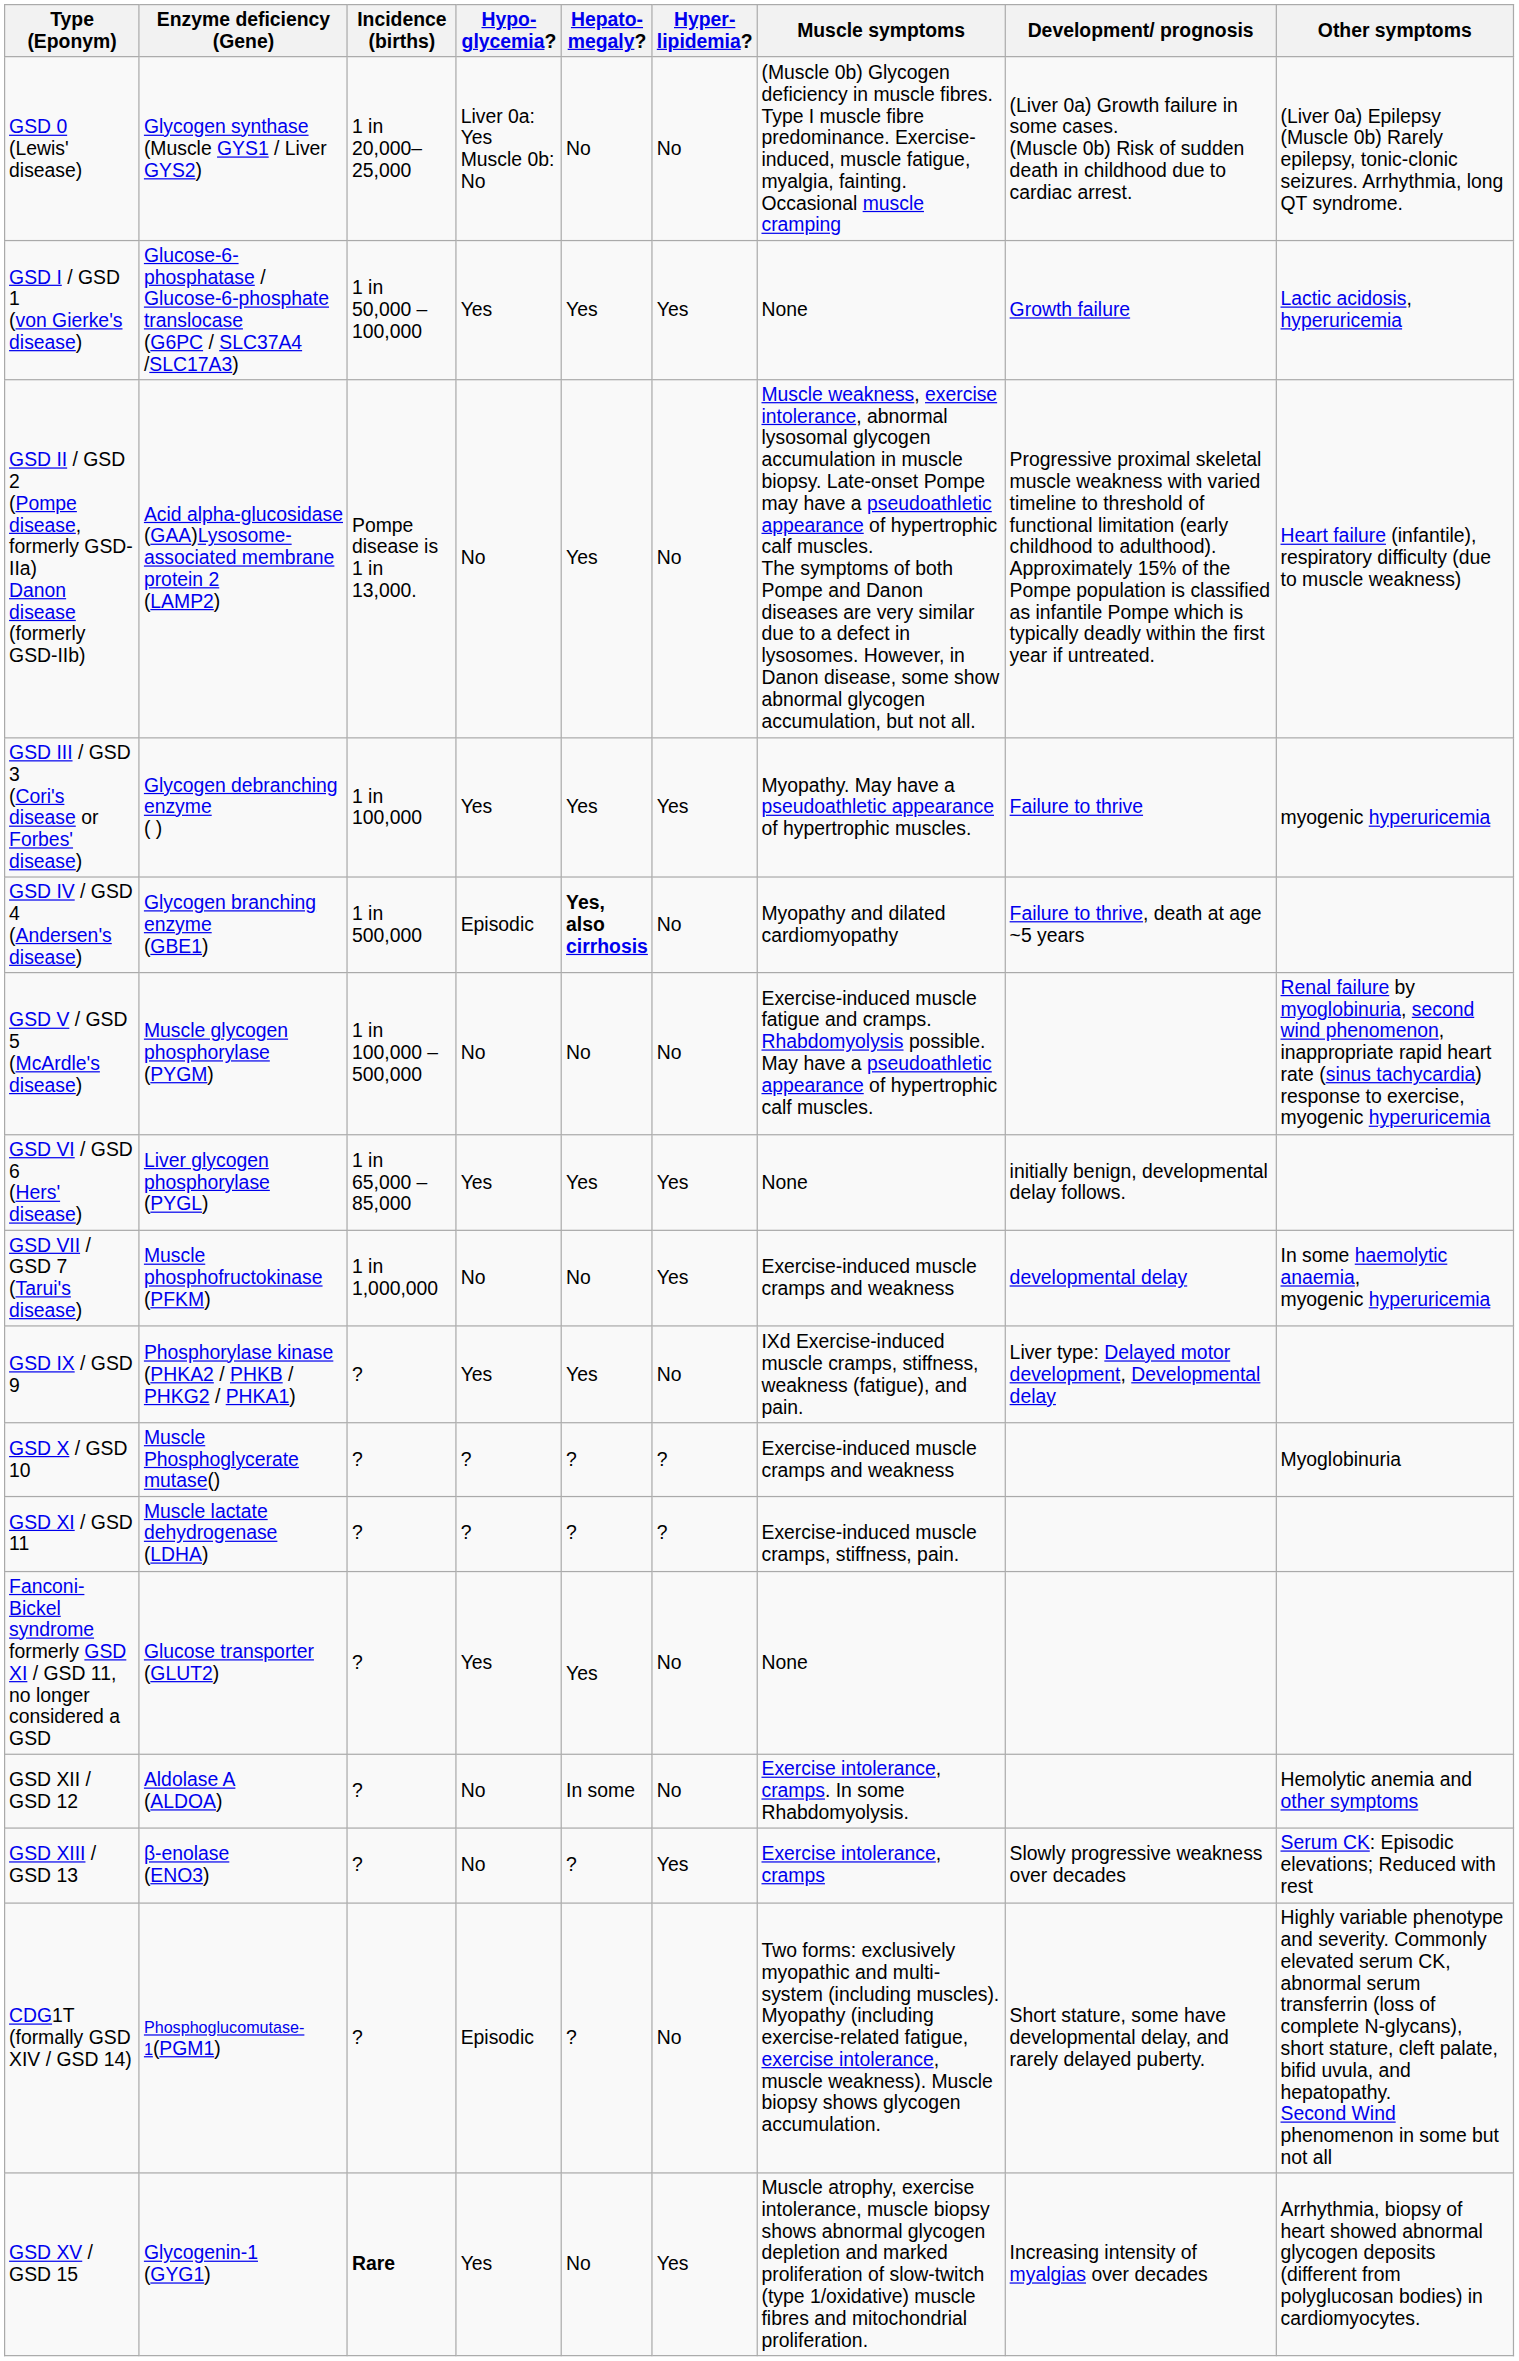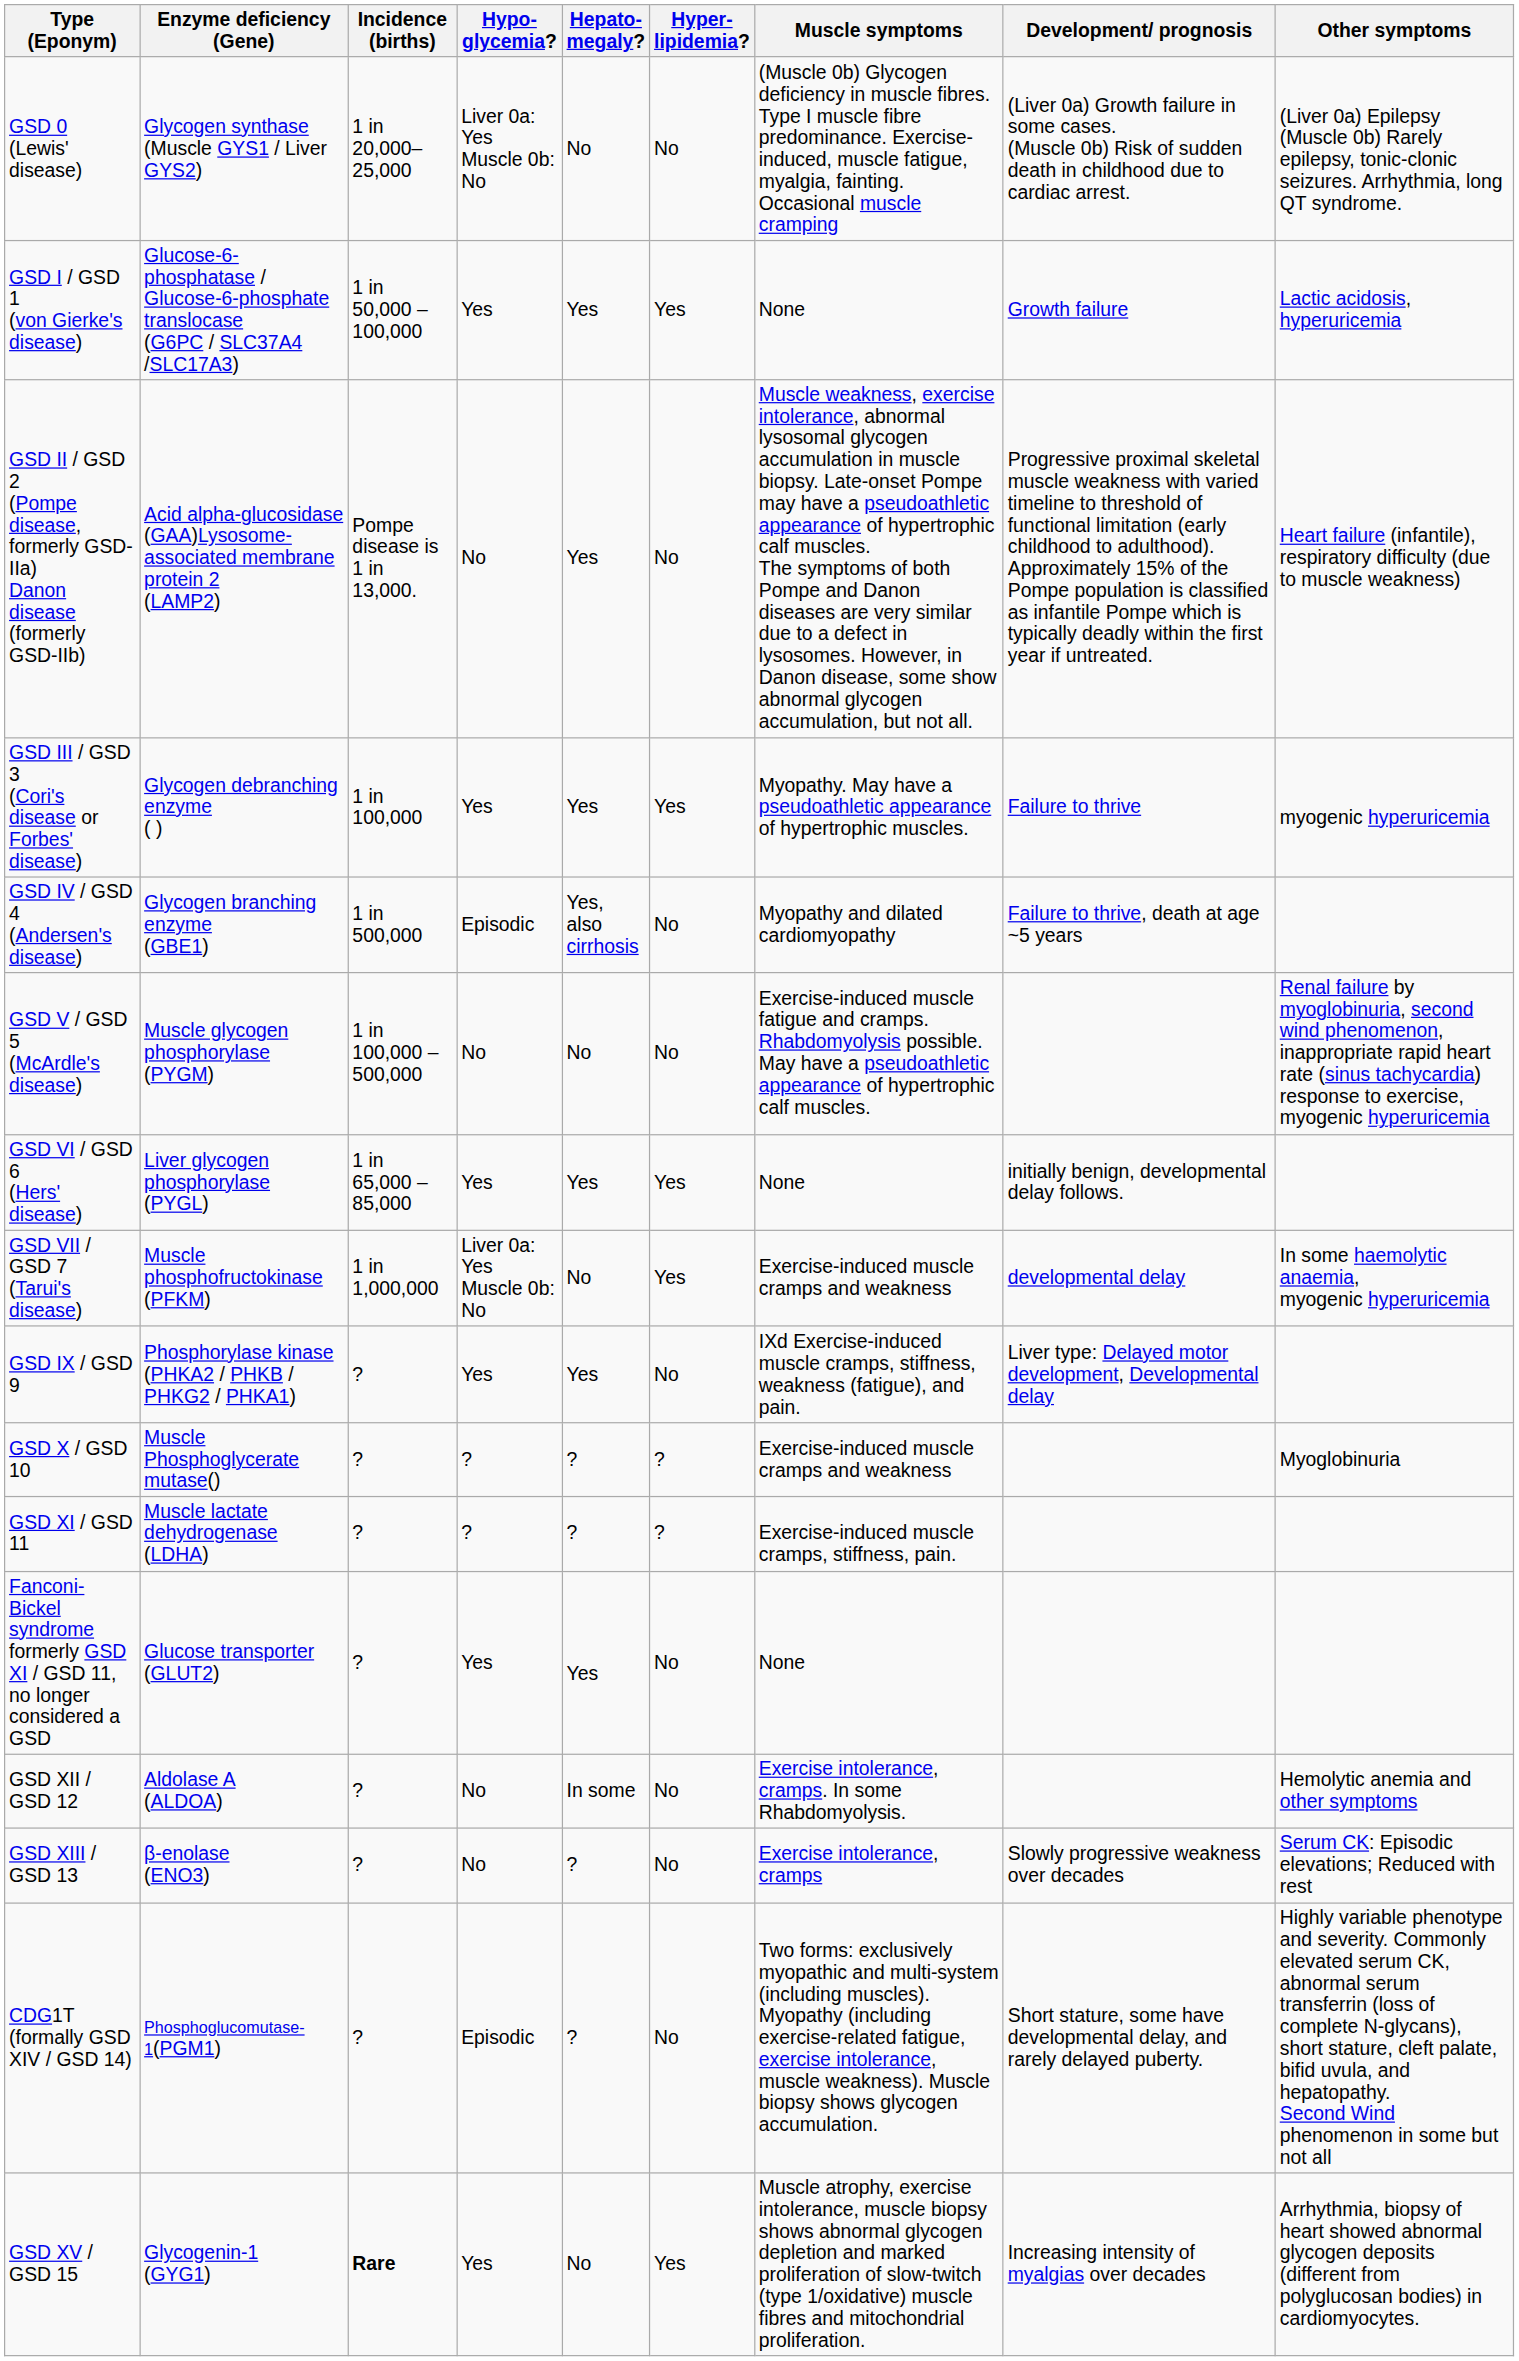(607, 924) bold -> (603, 924) normal
(473, 1278) No -> (508, 1278) Liver 0a: Yes Muscle 0b: No
(673, 1865) Yes -> (666, 1865) No
